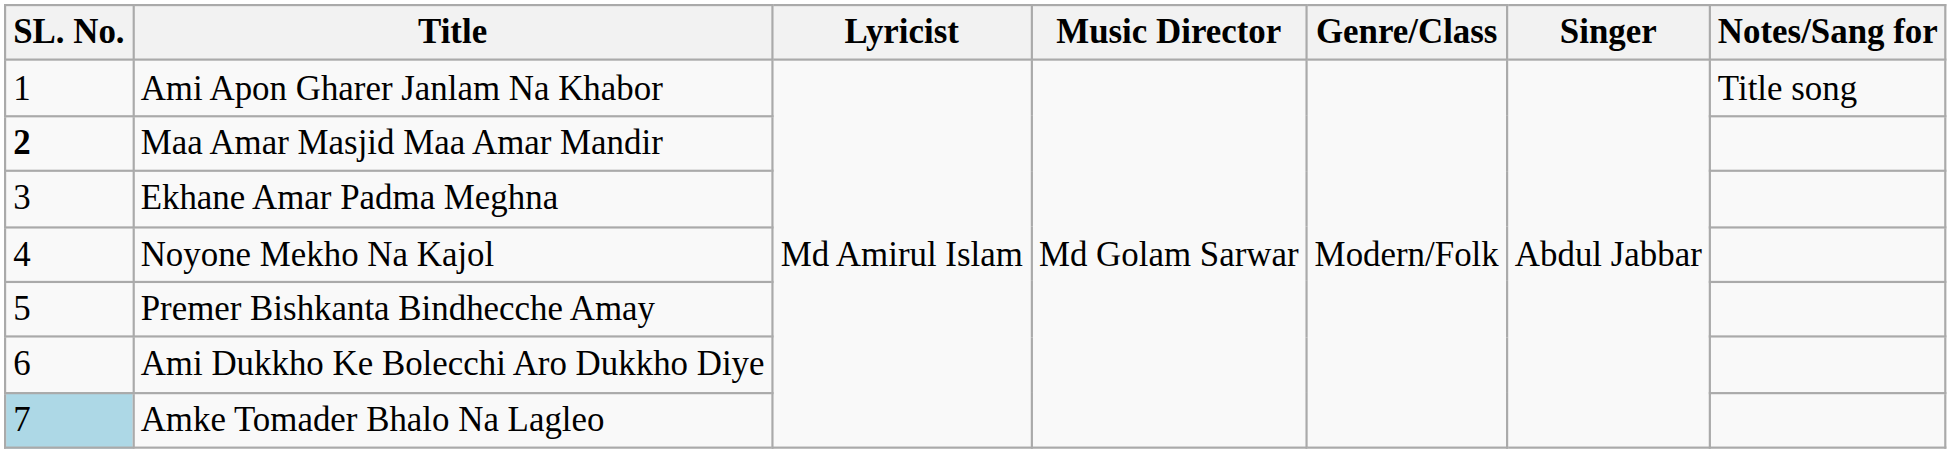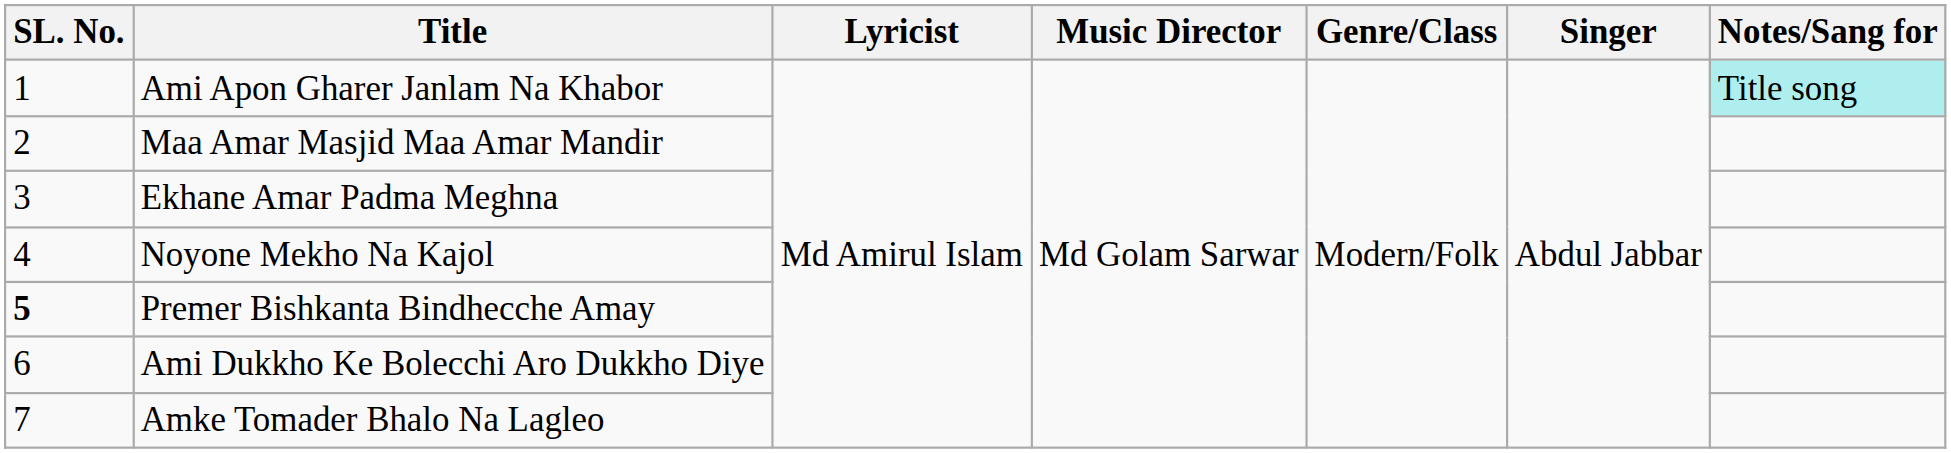(1787, 87) no background -> (1787, 87) paleturquoise background
(22, 142) bold -> (22, 142) normal
(22, 308) normal -> (22, 308) bold
(22, 419) lightblue background -> (22, 419) no background
